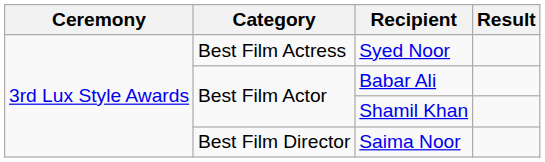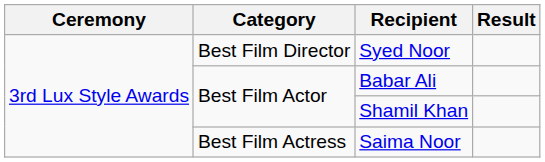(272, 50) Best Film Actress -> (274, 50) Best Film Director
(274, 141) Best Film Director -> (272, 141) Best Film Actress
